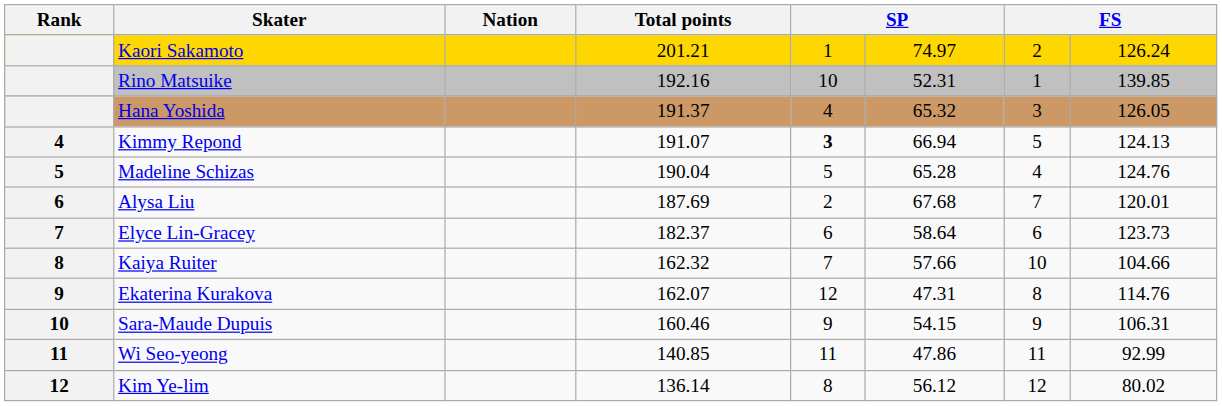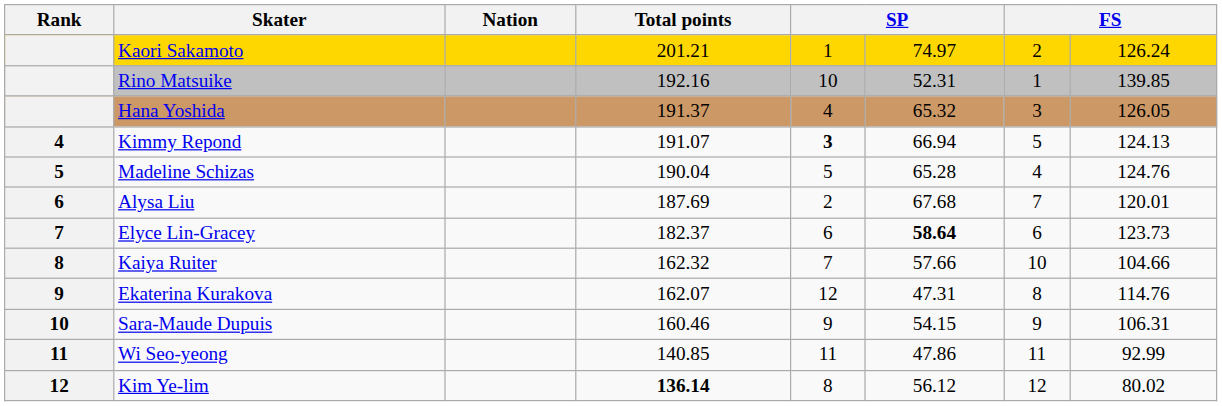(934, 232) normal -> (934, 232) bold
(683, 385) normal -> (683, 385) bold
